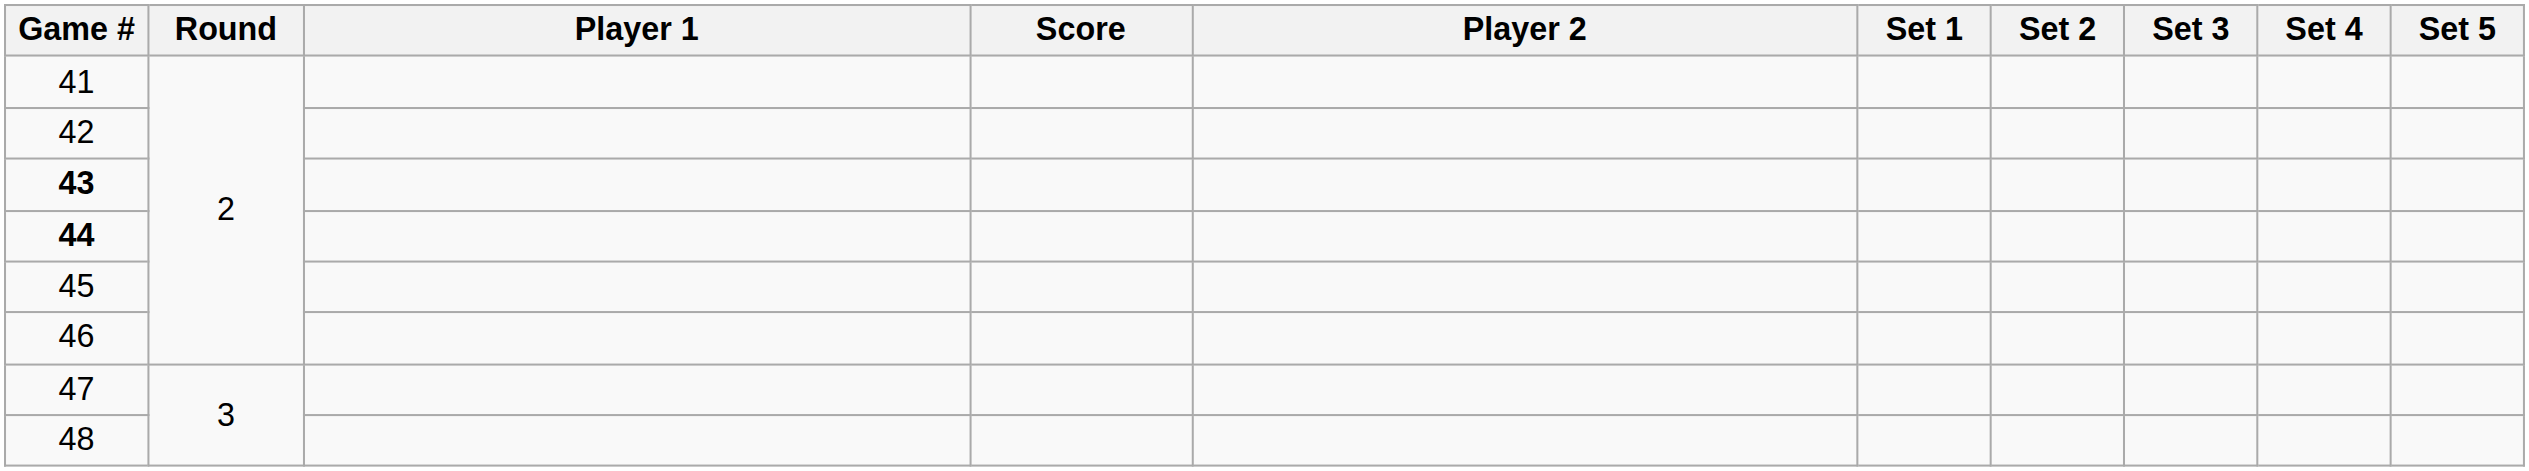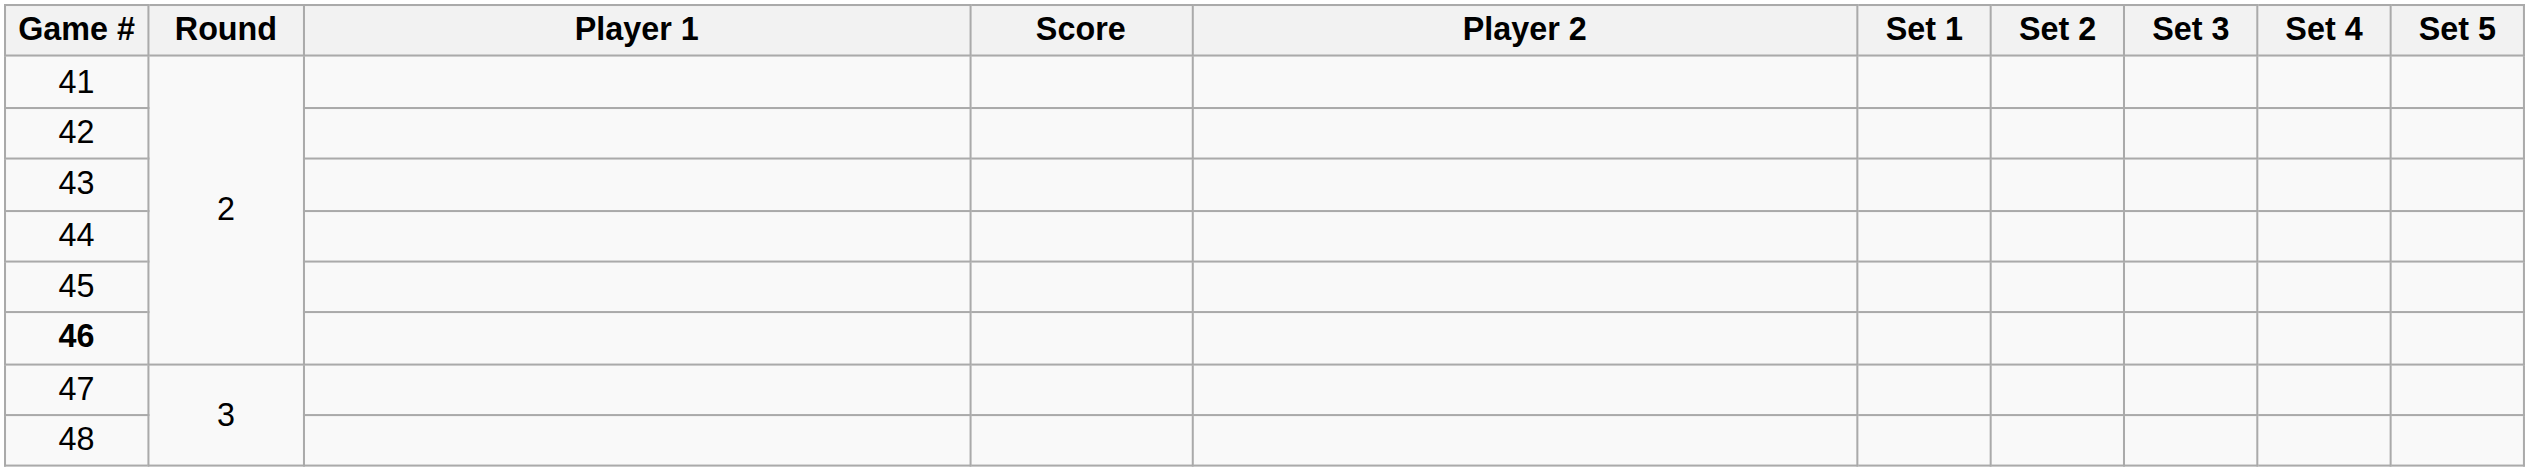(77, 183) bold -> (77, 183) normal
(77, 235) bold -> (77, 235) normal
(77, 337) normal -> (77, 337) bold
